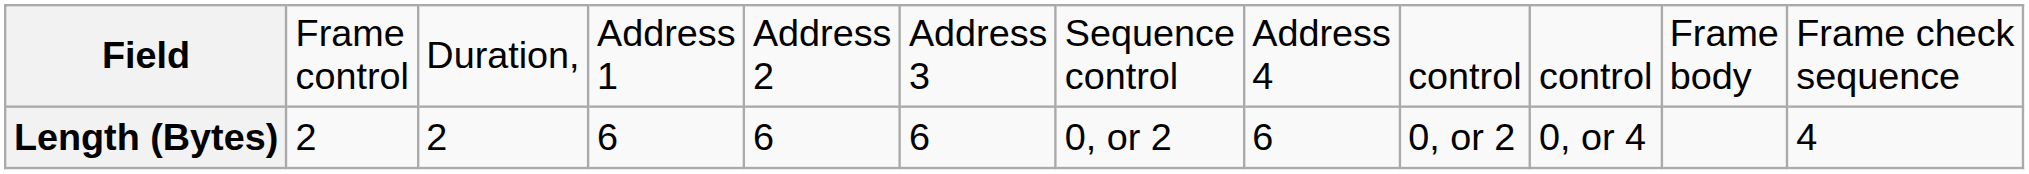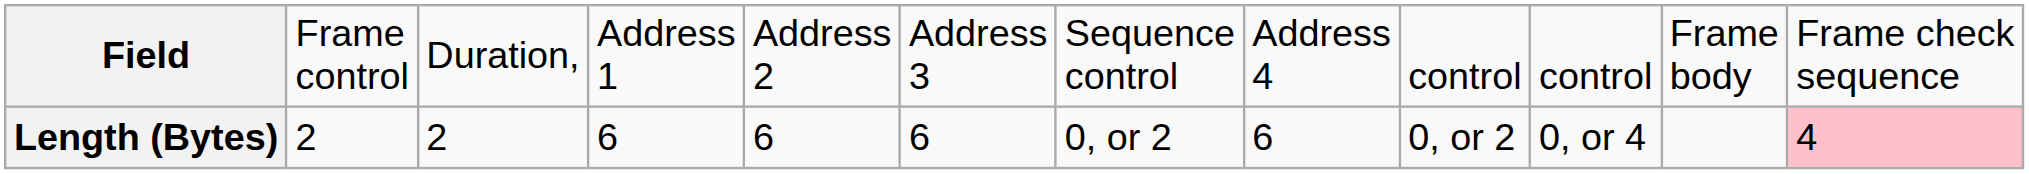(1807, 136) no background -> (1807, 136) pink background
